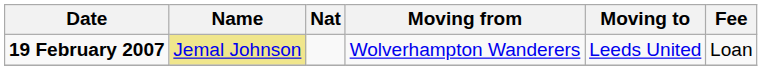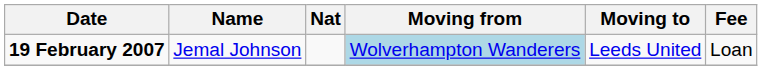(237, 49) khaki background -> (237, 49) no background
(465, 49) no background -> (465, 49) lightblue background
